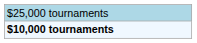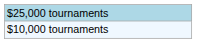(60, 29) bold -> (58, 29) normal
